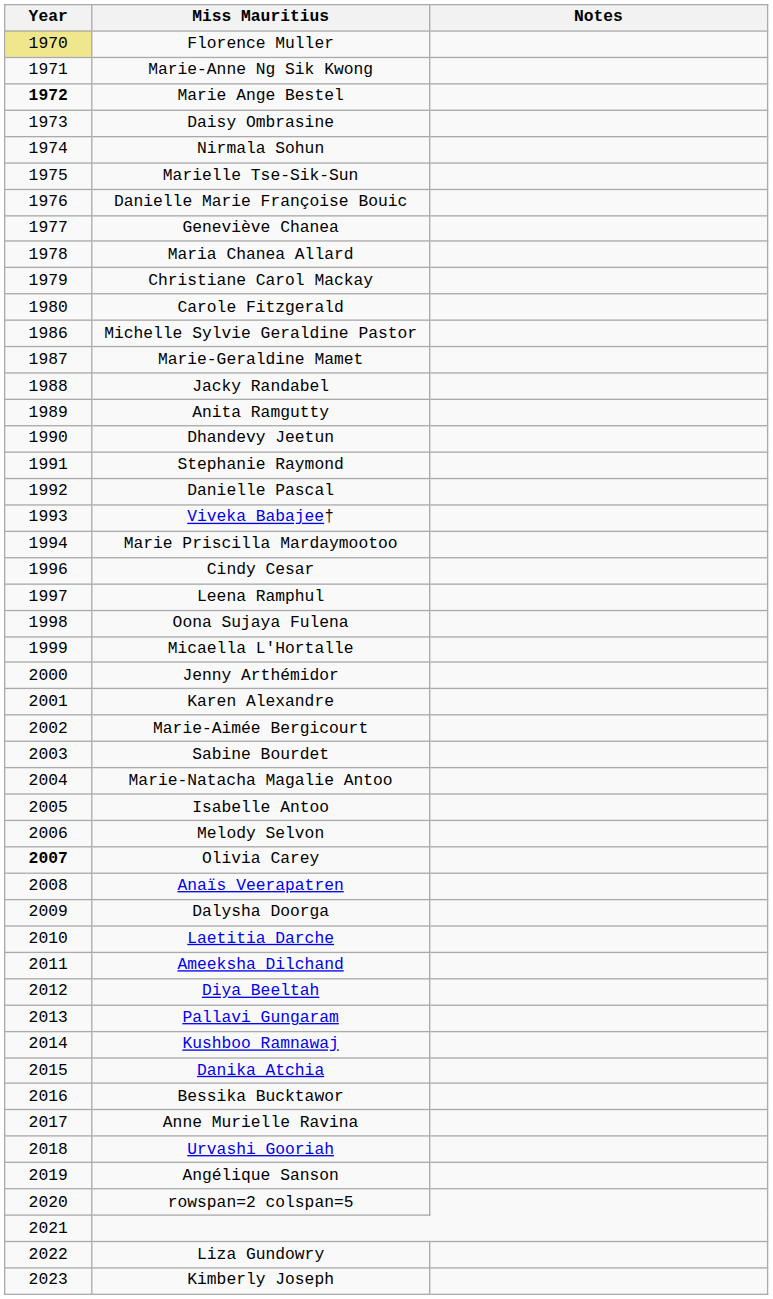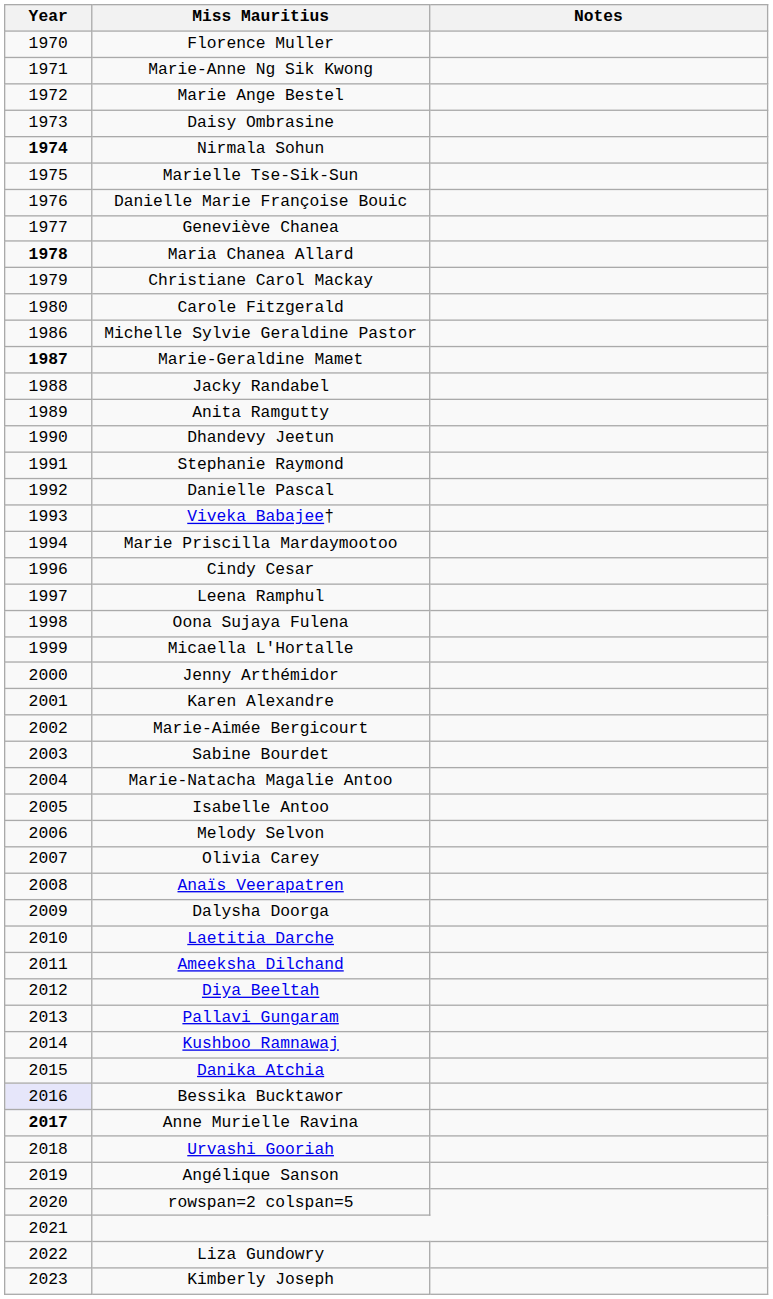(48, 44) khaki background -> (48, 44) no background
(48, 97) bold -> (48, 97) normal
(48, 150) normal -> (48, 150) bold
(48, 255) normal -> (48, 255) bold
(48, 360) normal -> (48, 360) bold
(48, 860) bold -> (48, 860) normal
(48, 1097) no background -> (48, 1097) lavender background
(48, 1123) normal -> (48, 1123) bold
